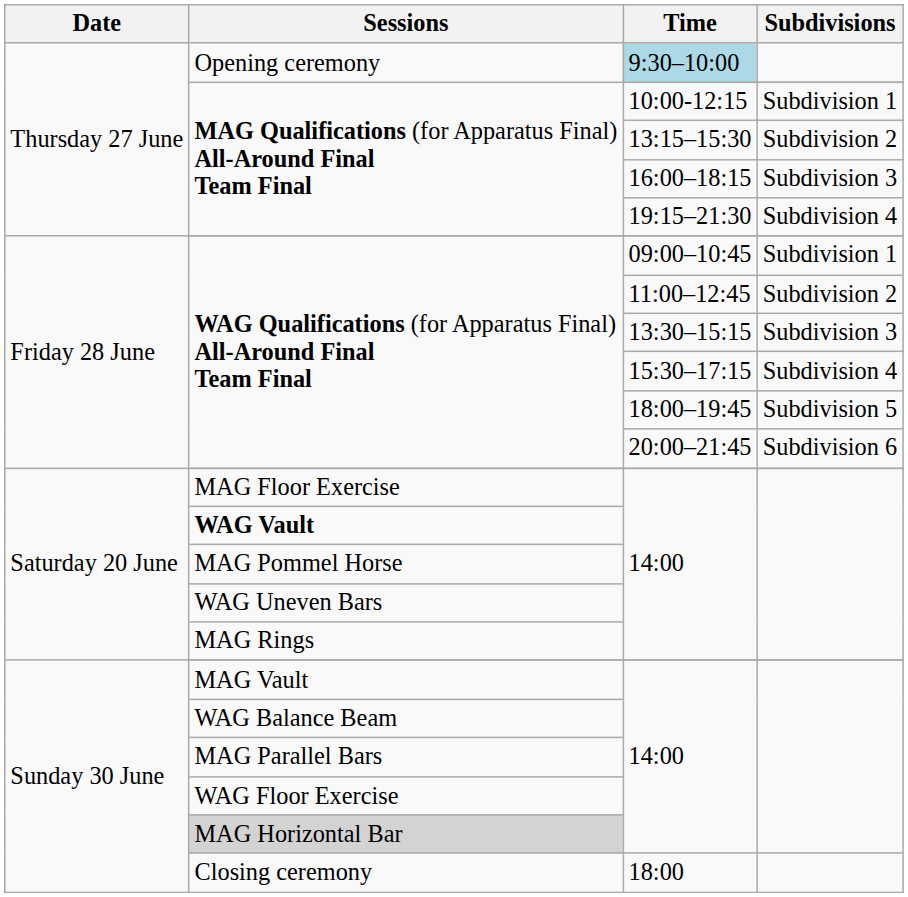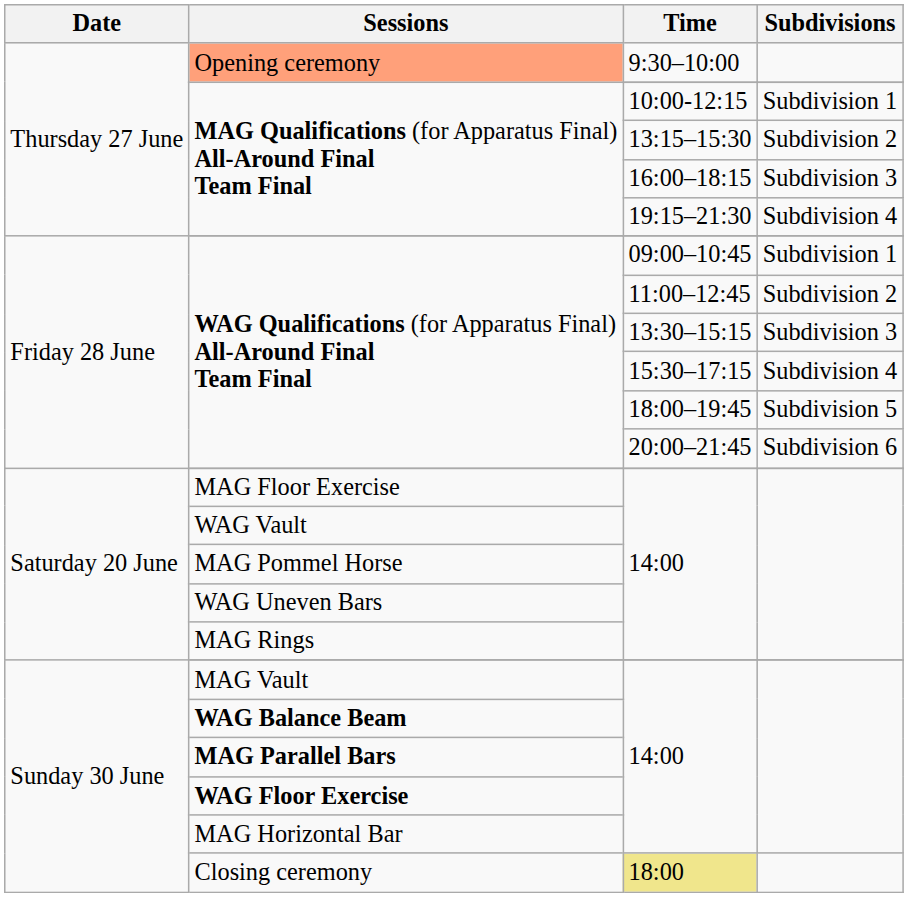(287, 62) no background -> (287, 62) lightsalmon background
(684, 62) lightblue background -> (684, 62) no background
(254, 525) bold -> (251, 525) normal
(296, 718) normal -> (301, 718) bold
(288, 756) normal -> (295, 756) bold
(296, 795) normal -> (301, 795) bold
(299, 833) lightgrey background -> (299, 833) no background
(656, 872) no background -> (656, 872) khaki background
